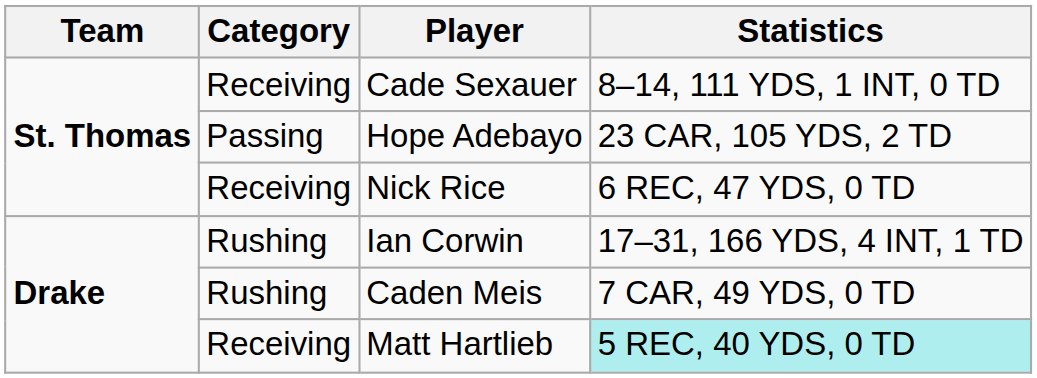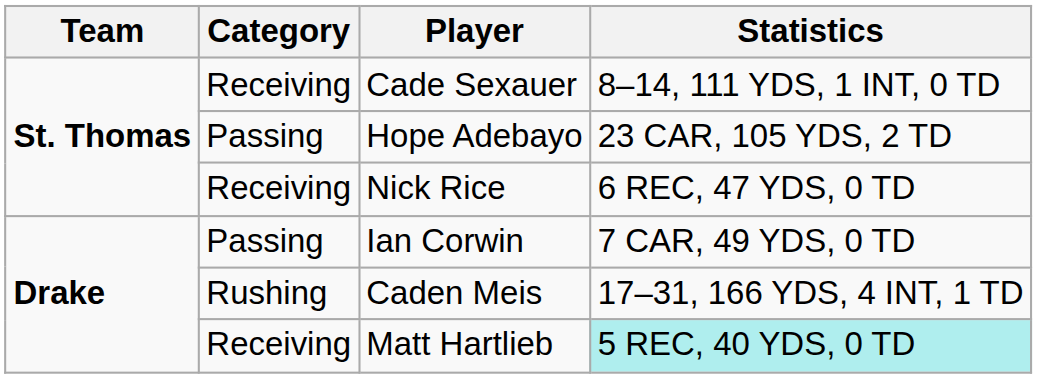(267, 240) Rushing -> (265, 240) Passing
(811, 240) 17–31, 166 YDS, 4 INT, 1 TD -> (757, 240) 7 CAR, 49 YDS, 0 TD
(757, 292) 7 CAR, 49 YDS, 0 TD -> (811, 292) 17–31, 166 YDS, 4 INT, 1 TD
